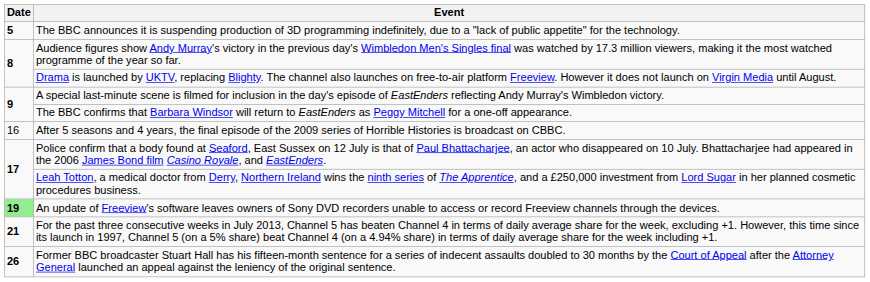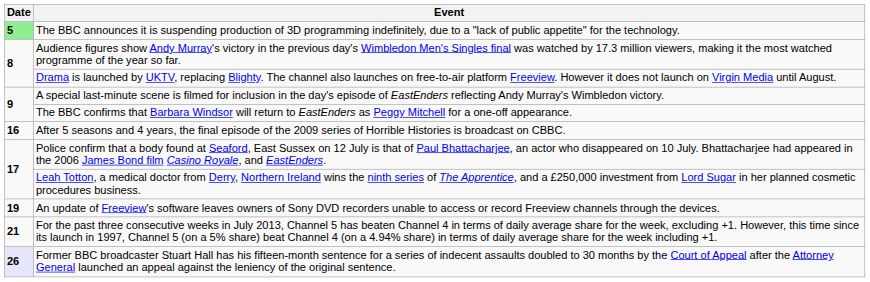(10, 30) no background -> (10, 30) lightgreen background
(13, 130) normal -> (13, 130) bold
(13, 208) lightgreen background -> (13, 208) no background
(13, 261) no background -> (13, 261) lavender background
